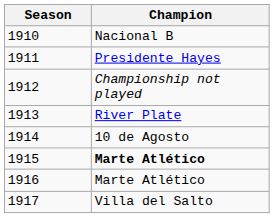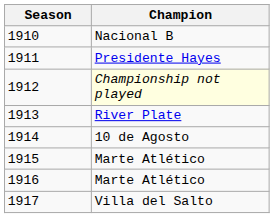(158, 87) no background -> (158, 87) lightyellow background
(150, 159) bold -> (150, 159) normal
